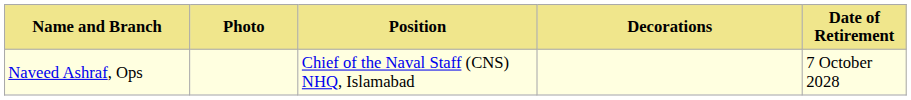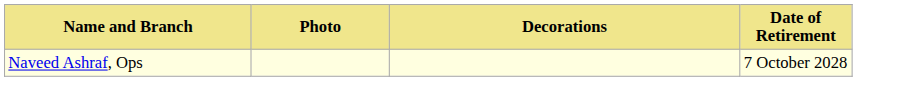- column: (418, 27)
